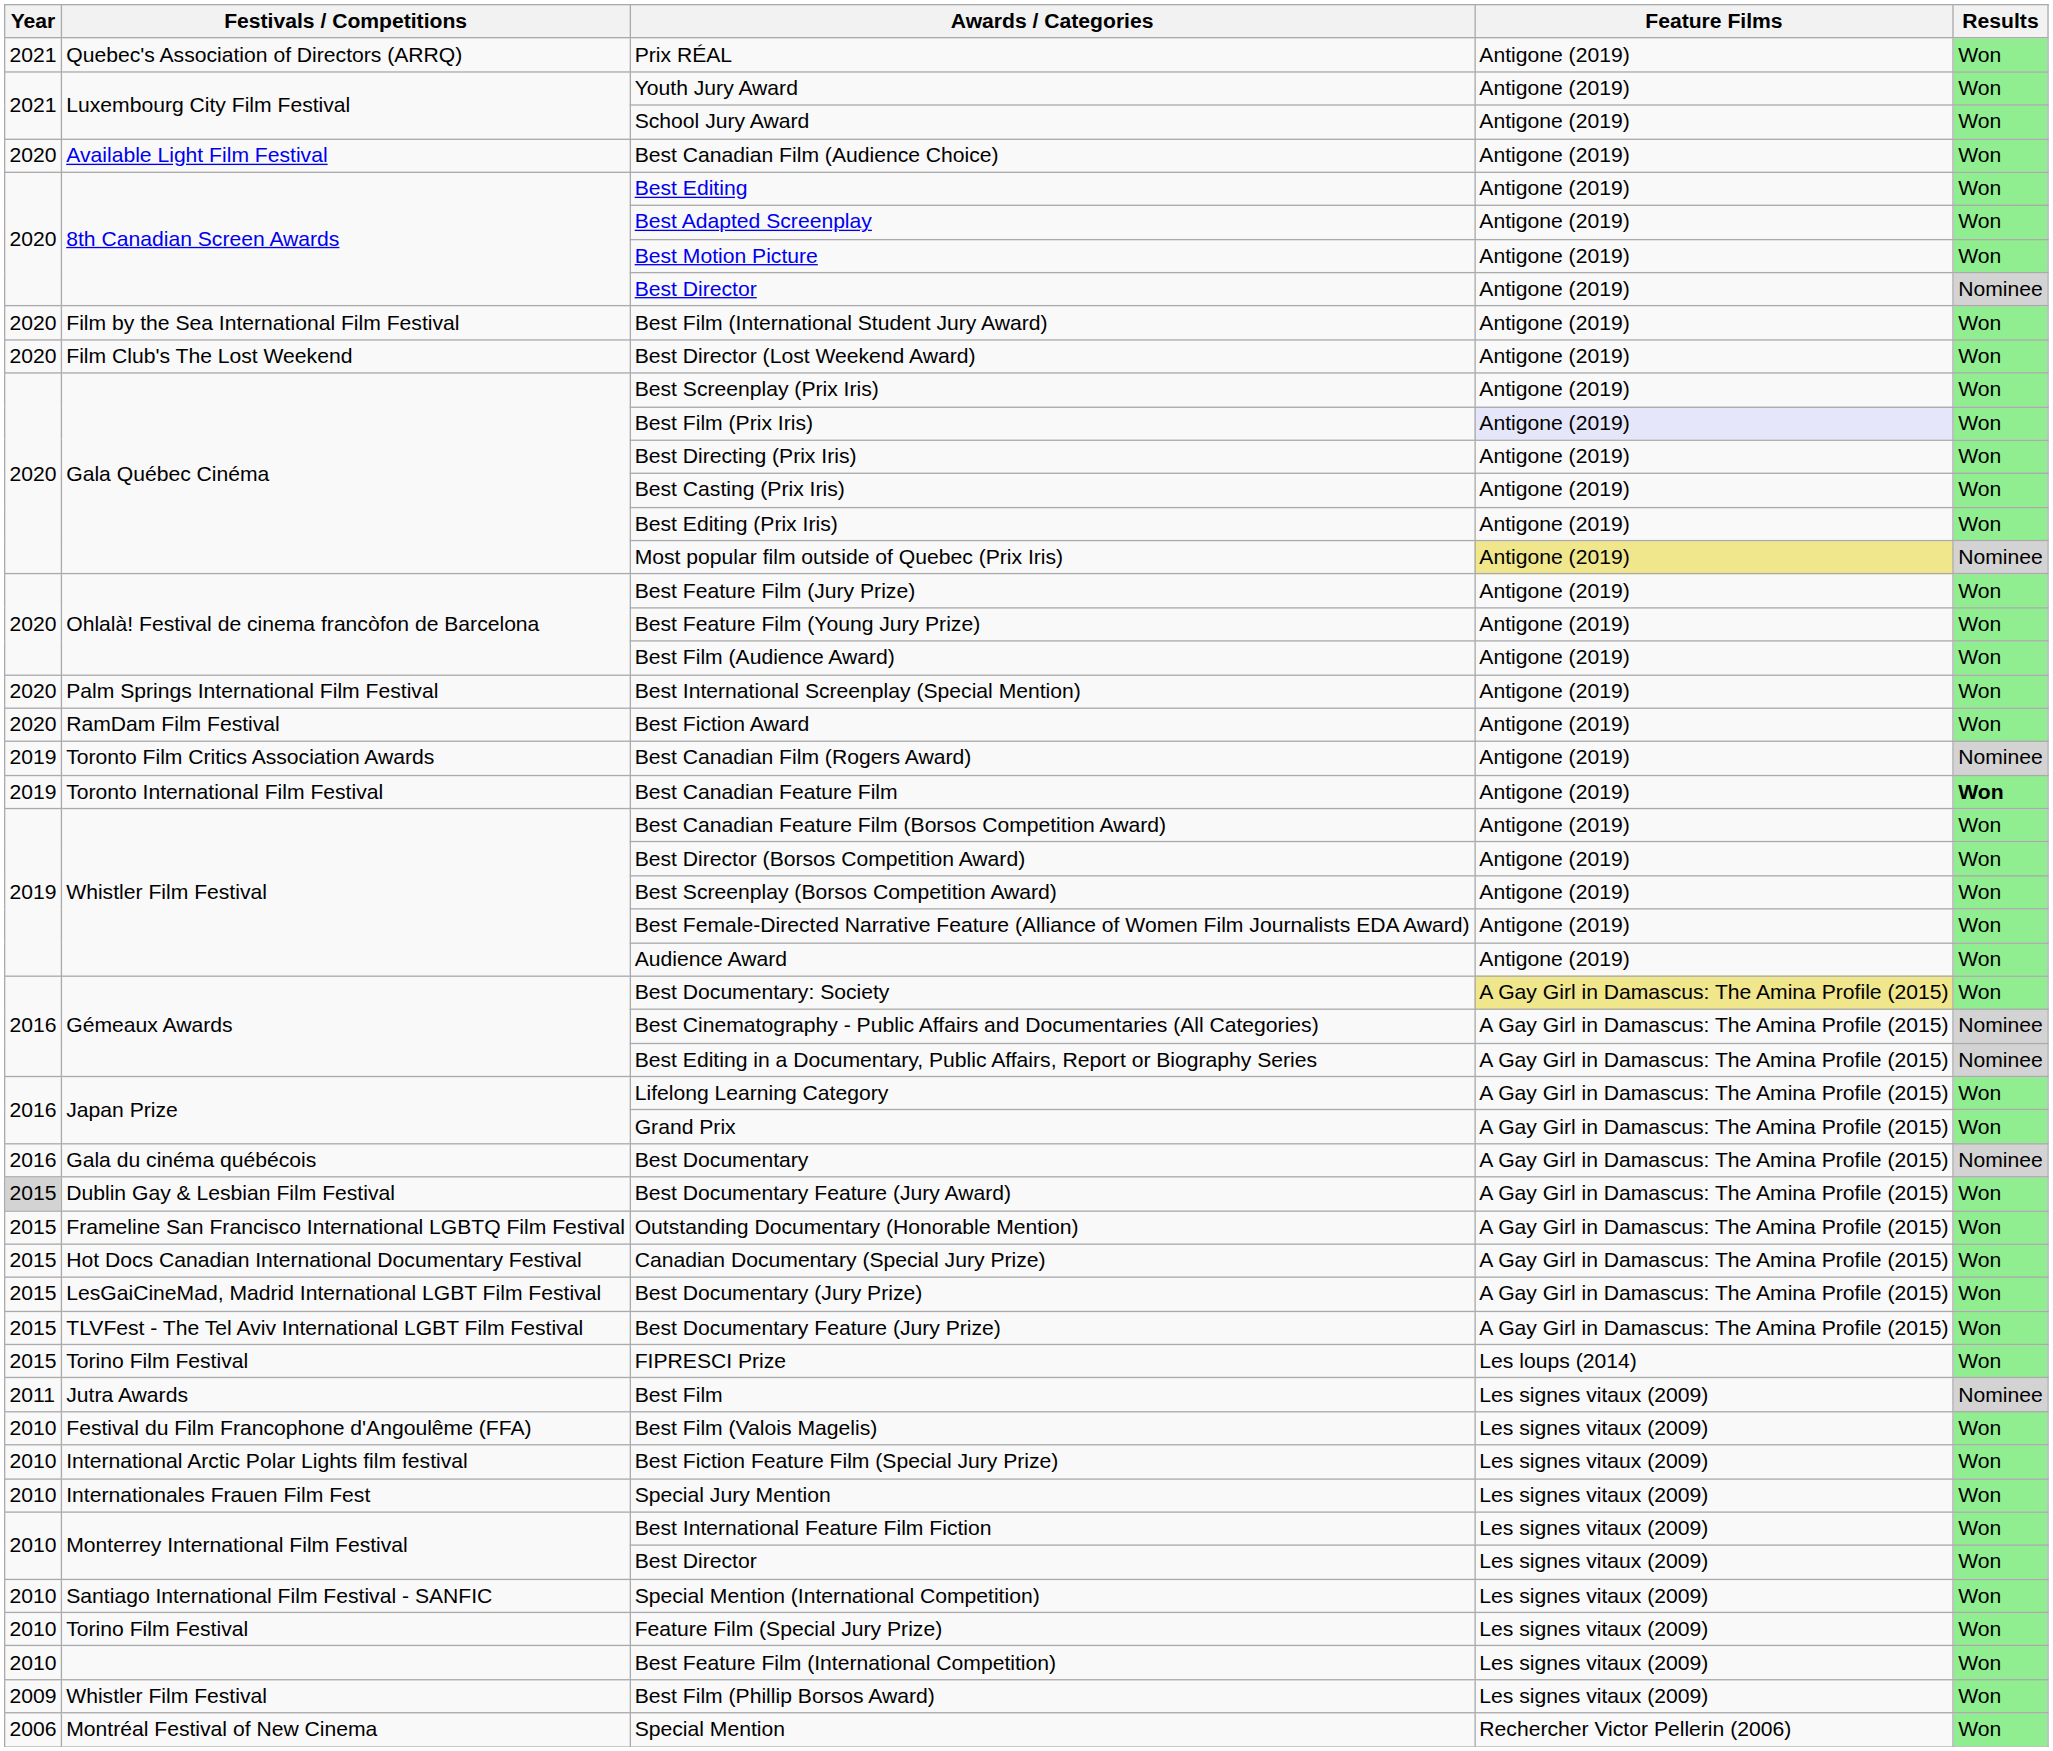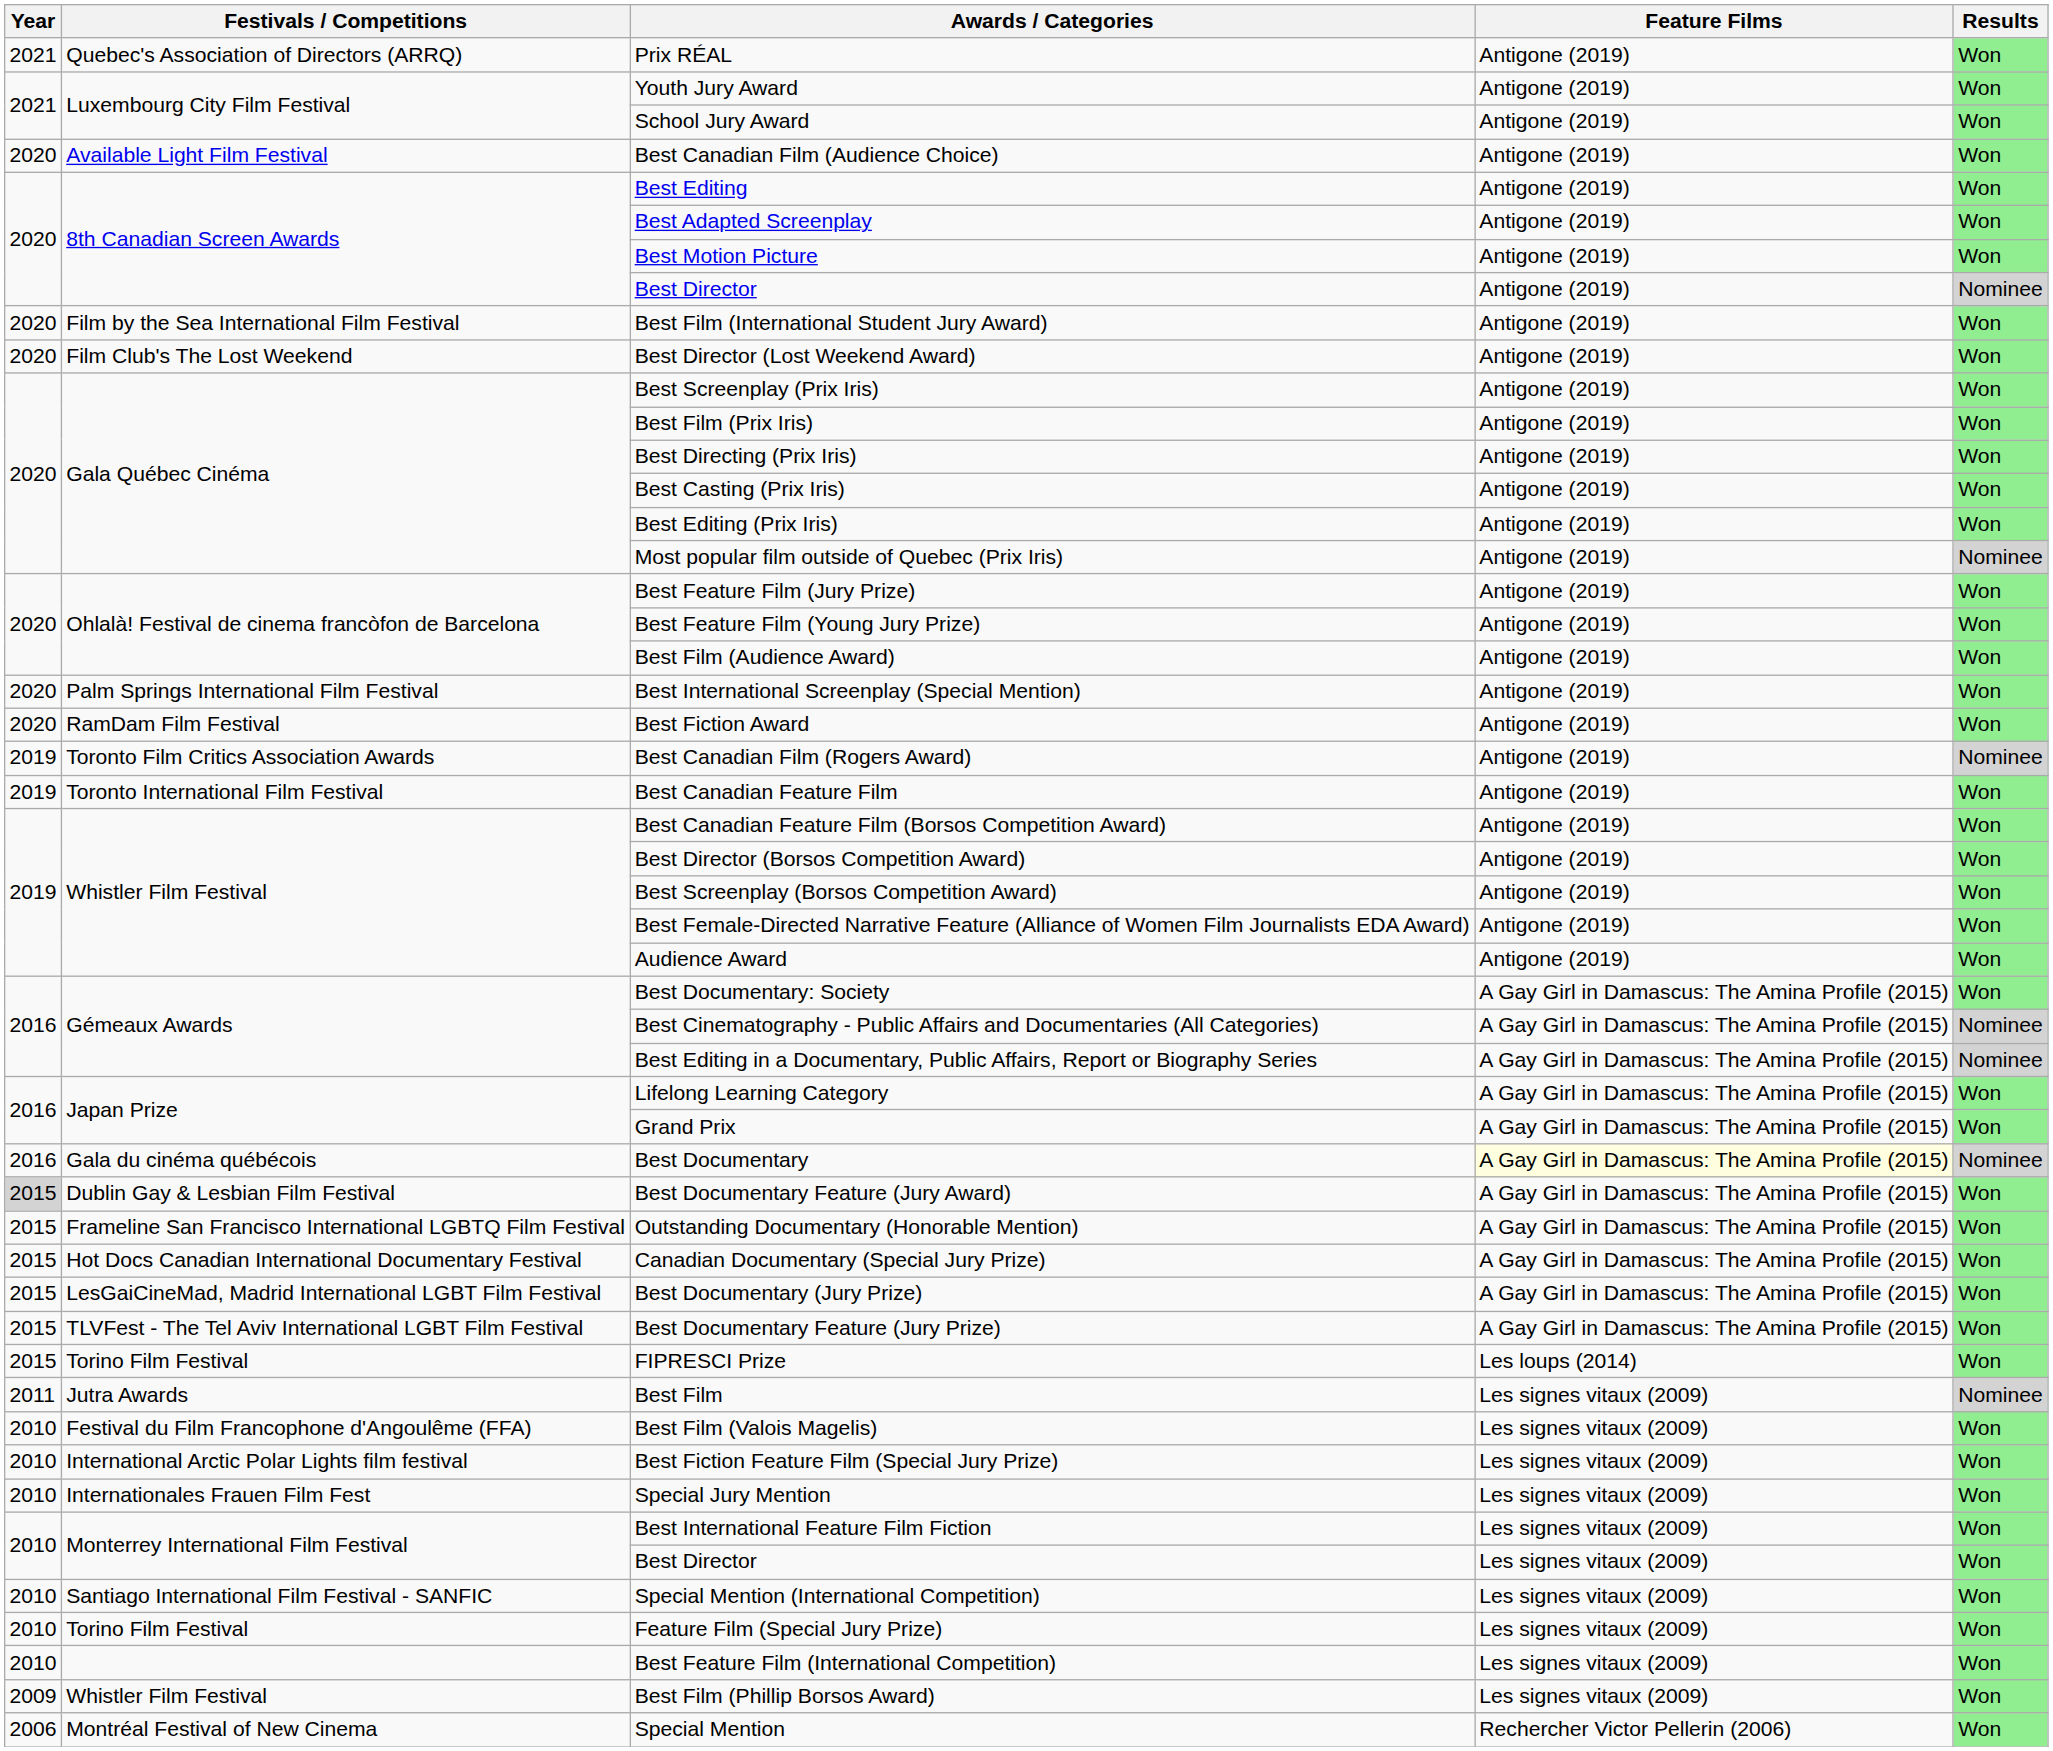(1555, 423) lavender background -> (1555, 423) no background
(1555, 557) khaki background -> (1555, 557) no background
(1981, 791) bold -> (1980, 791) normal
(1714, 992) khaki background -> (1714, 992) no background
(1714, 1160) no background -> (1714, 1160) lightyellow background
